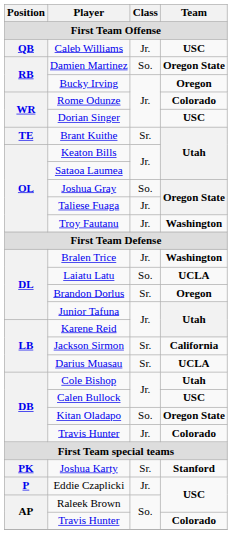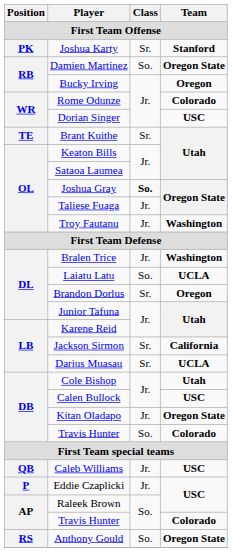rows swapped: (26, 48) <-> (26, 468)
(145, 188) normal -> (145, 188) bold
(145, 415) So. -> (145, 415) Jr.
(145, 433) Jr. -> (145, 433) So.
+ row: (26, 538)
